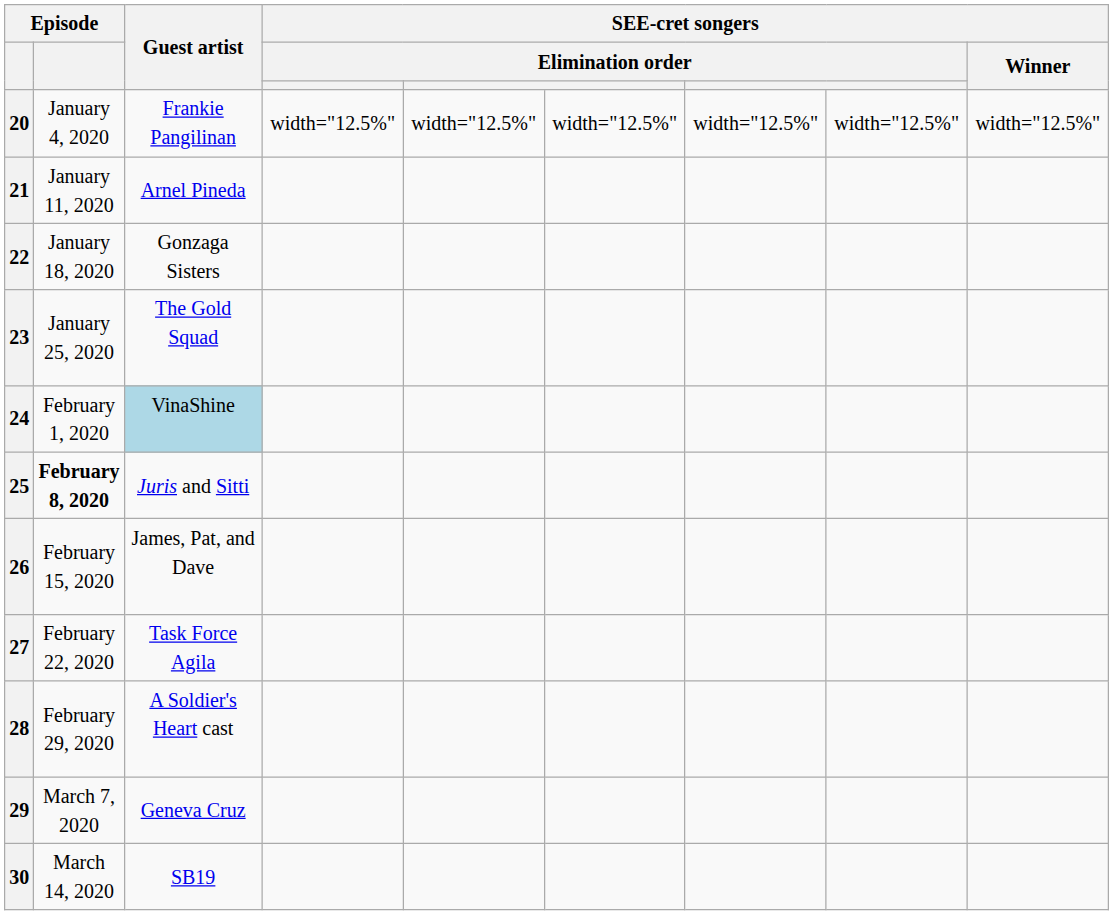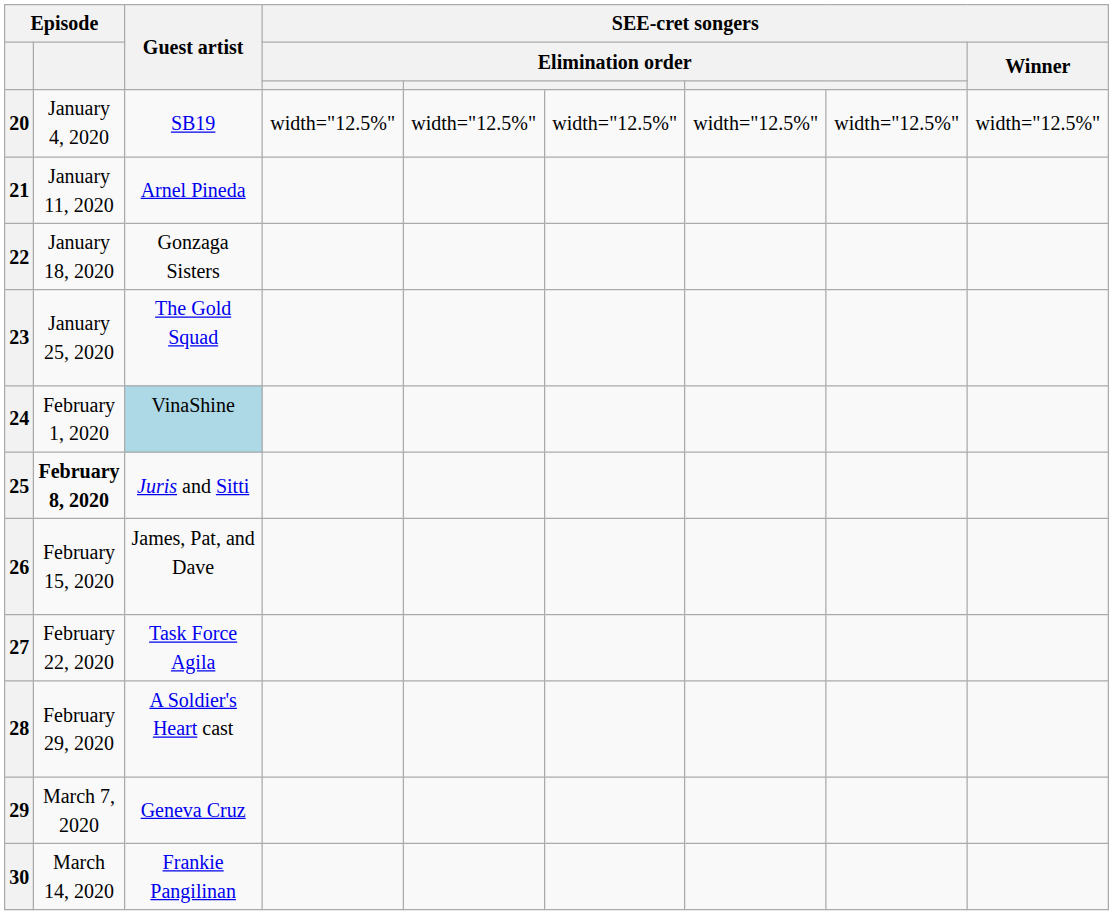(193, 123) Frankie Pangilinan -> (193, 123) SB19
(193, 877) SB19 -> (193, 877) Frankie Pangilinan
